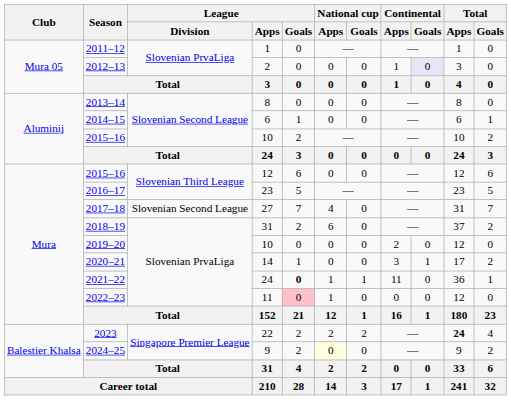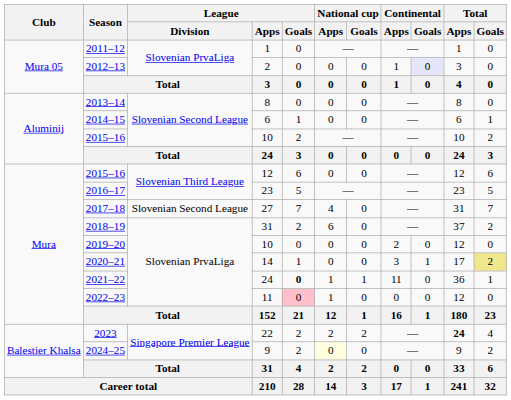(490, 262) no background -> (490, 262) khaki background
